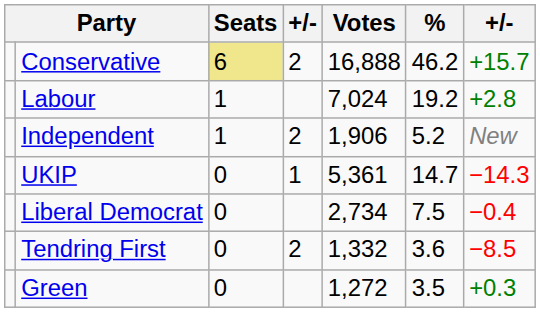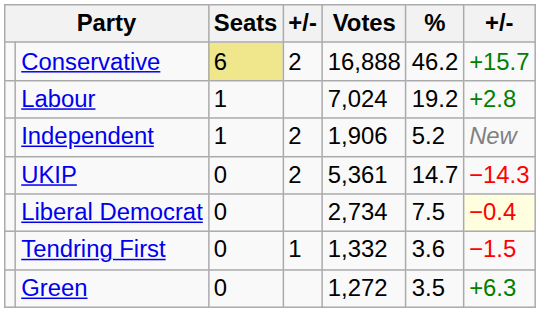(295, 174) 1 -> (295, 174) 2
(493, 212) no background -> (493, 212) lightyellow background
(295, 250) 2 -> (295, 250) 1
(493, 250) −8.5 -> (493, 250) −1.5
(493, 288) +0.3 -> (493, 288) +6.3
